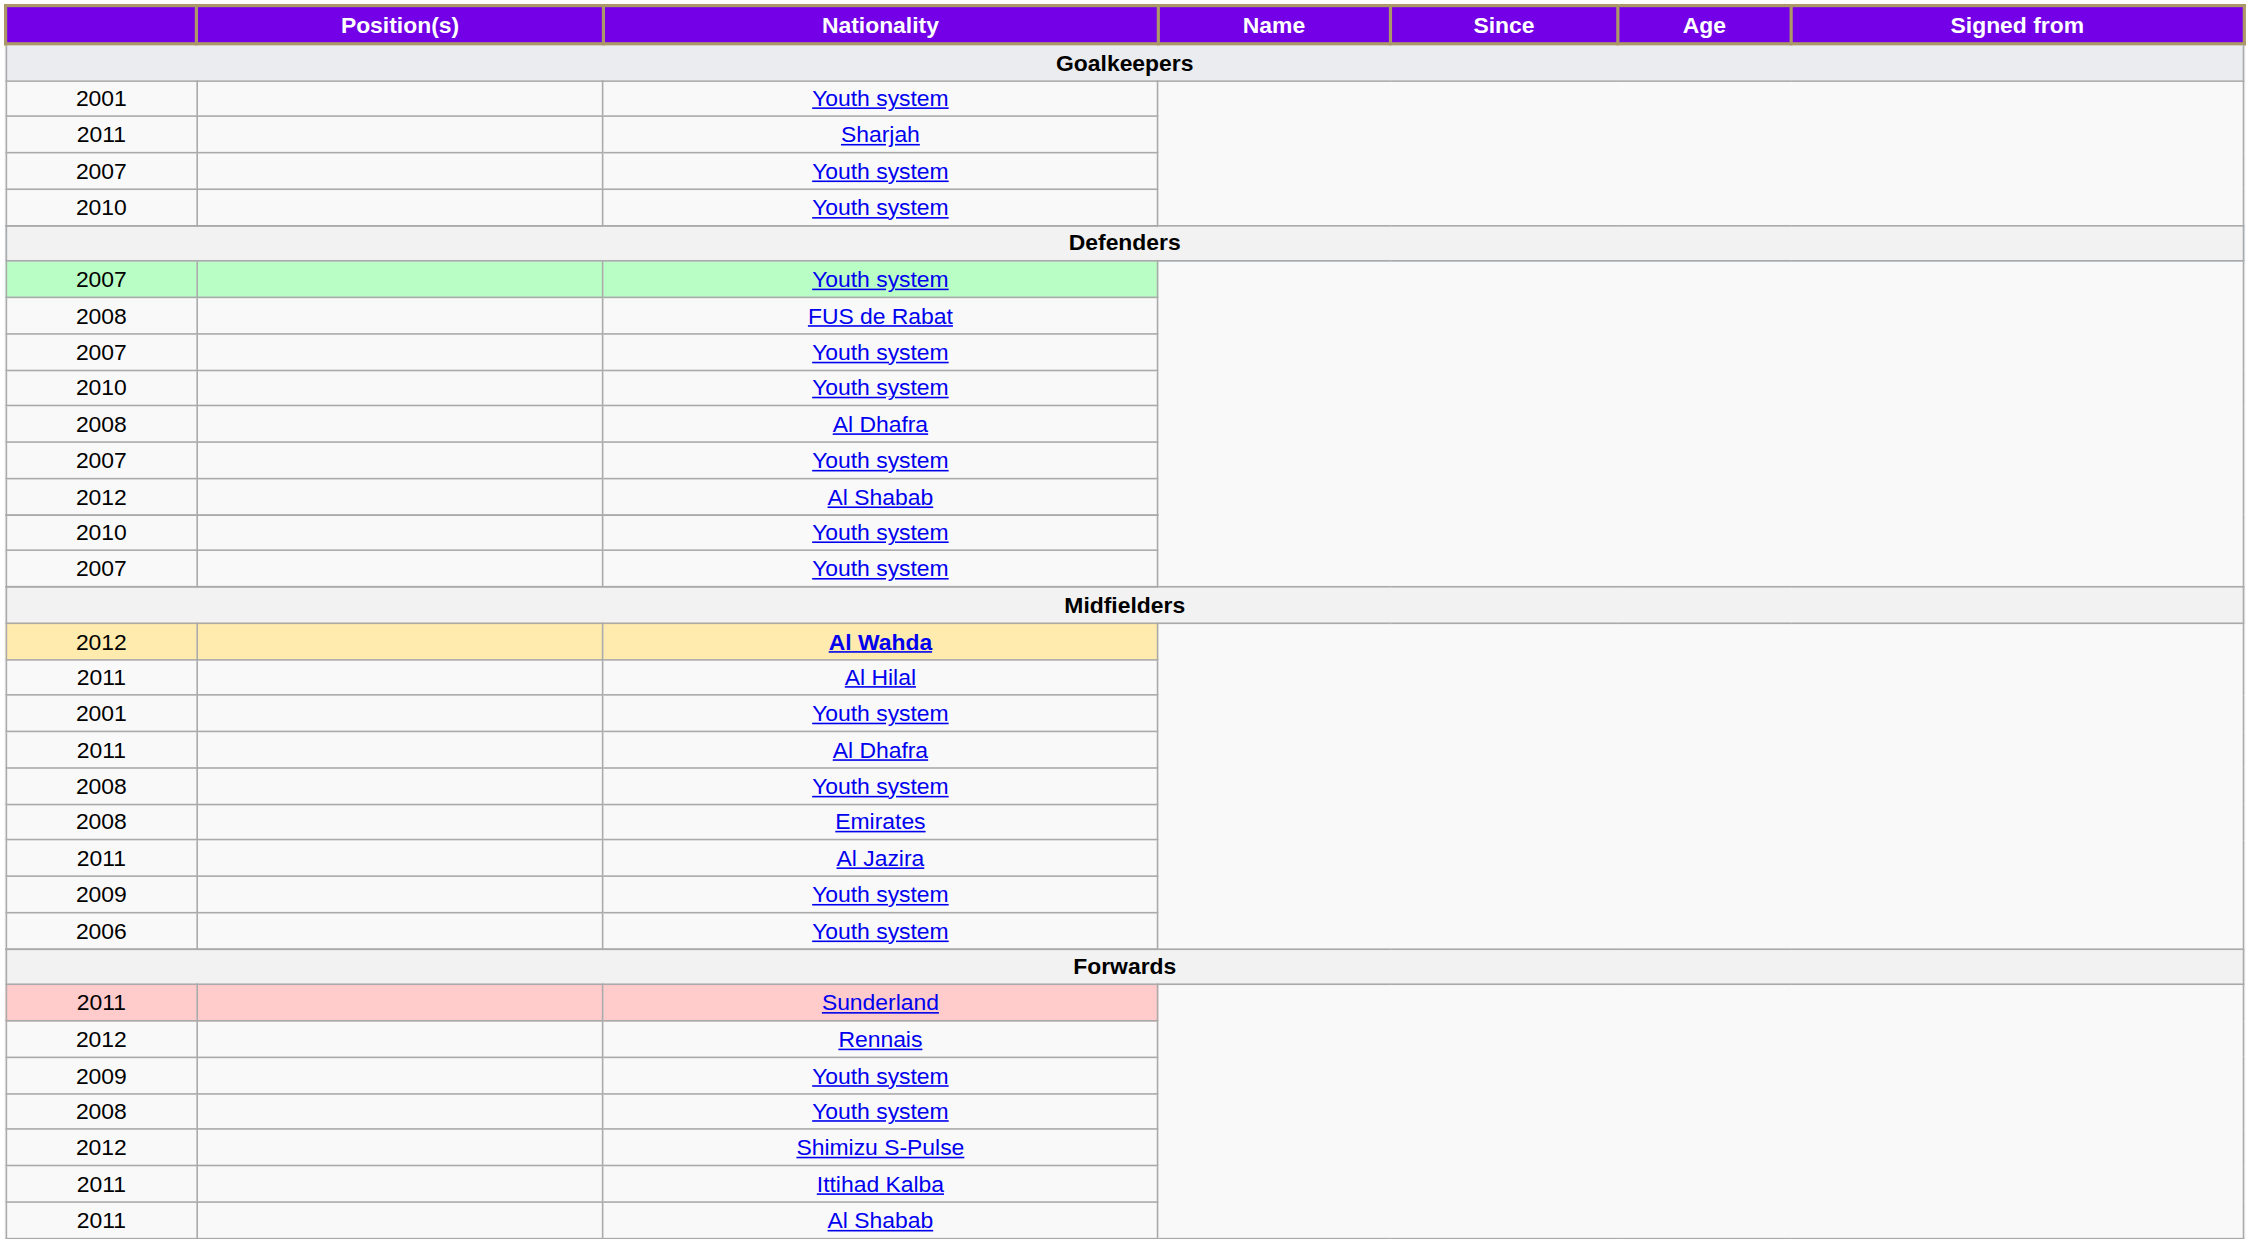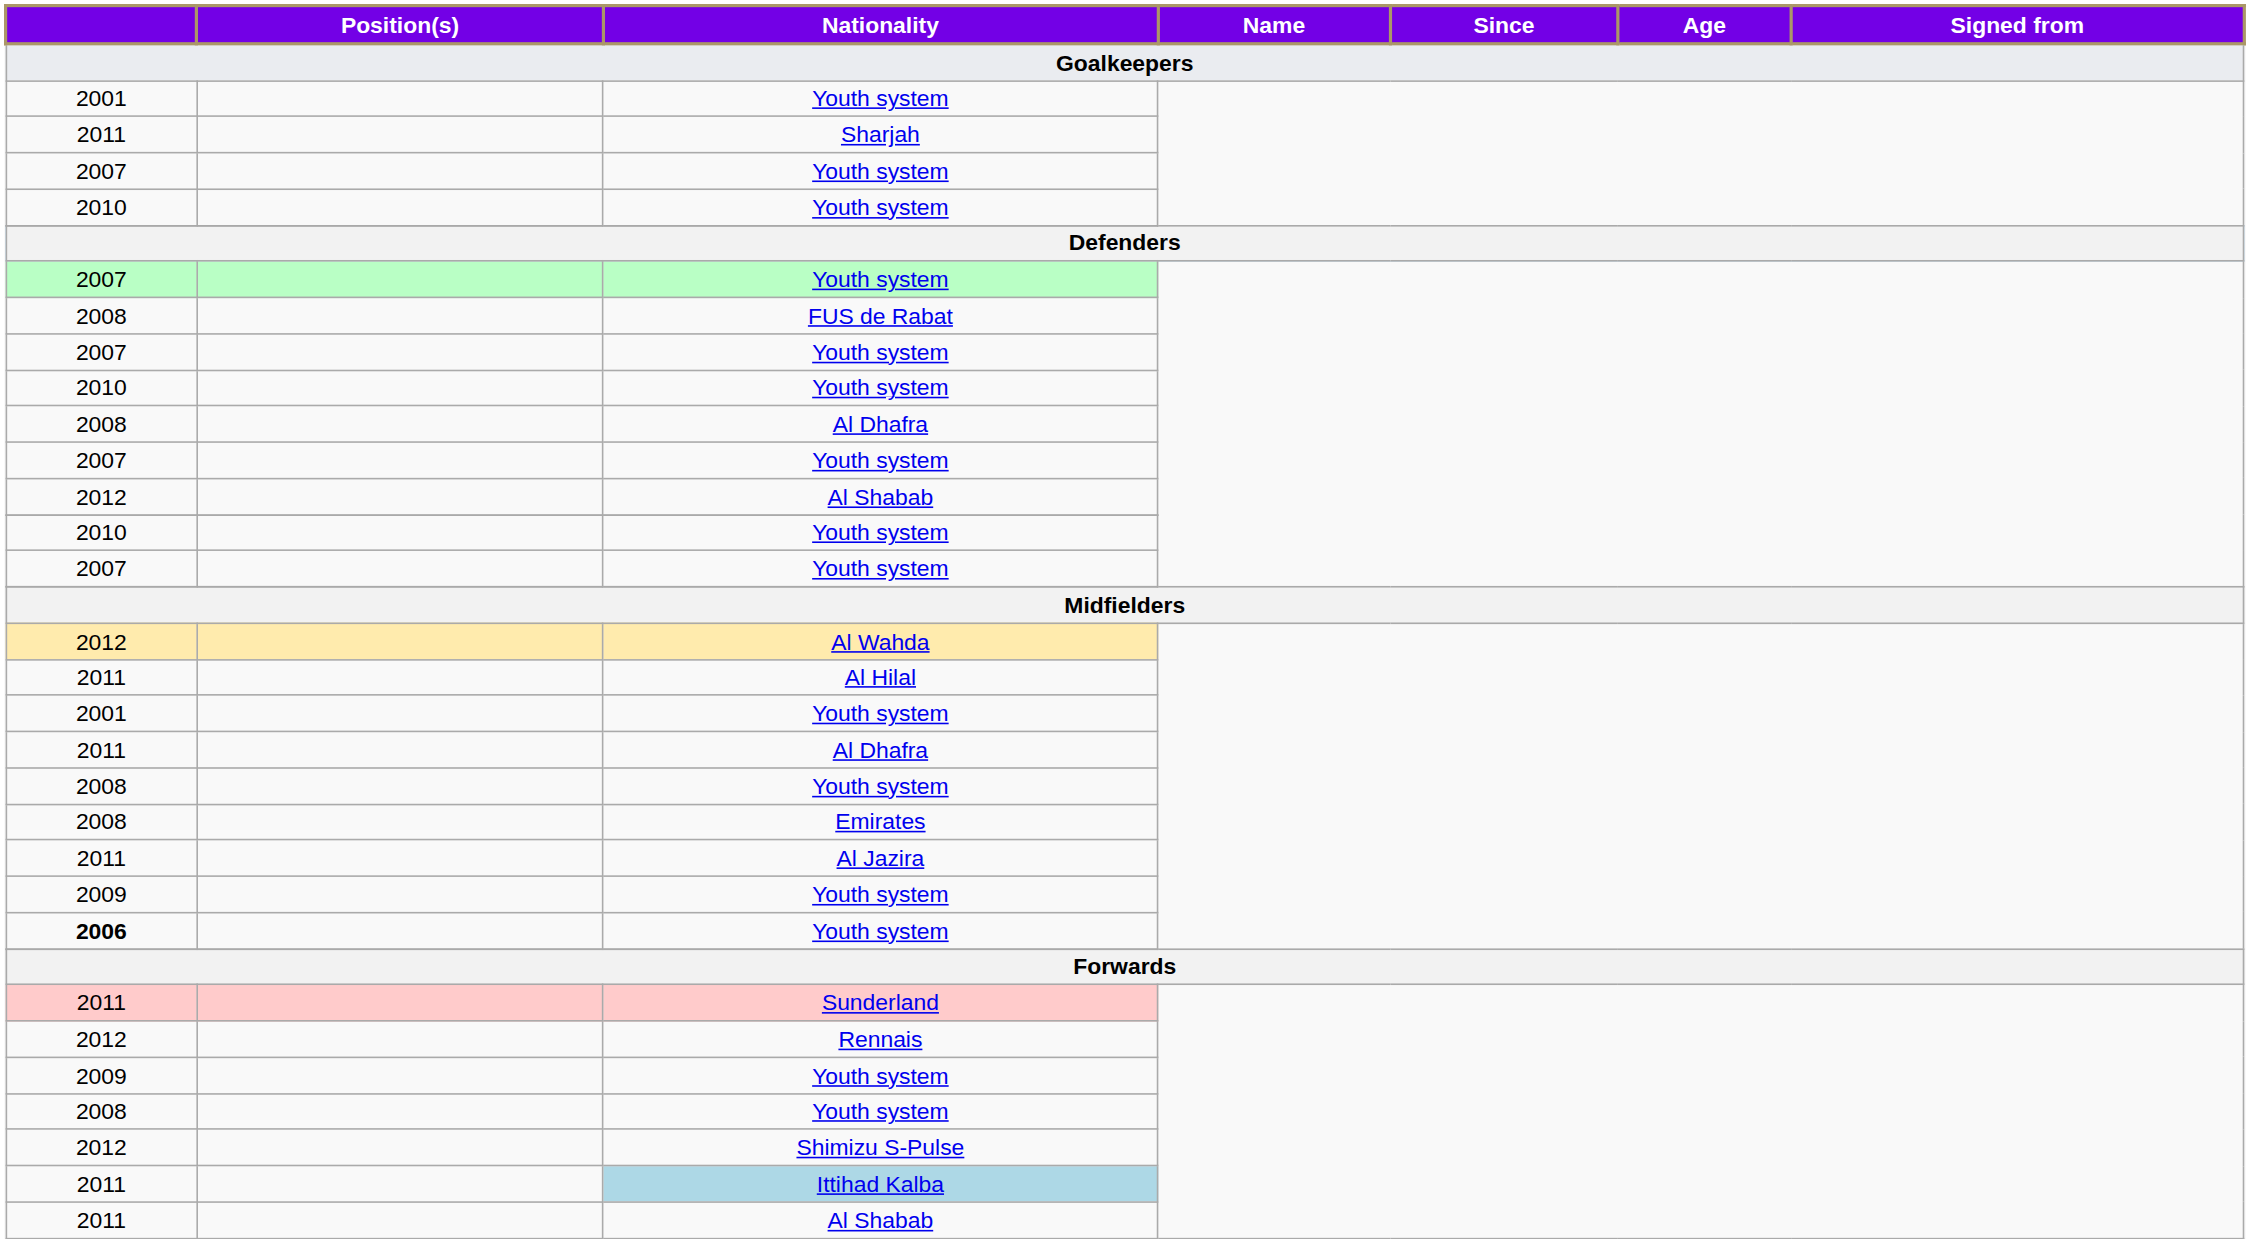(880, 641) bold -> (880, 641) normal
(101, 931) normal -> (101, 931) bold
(880, 1184) no background -> (880, 1184) lightblue background
